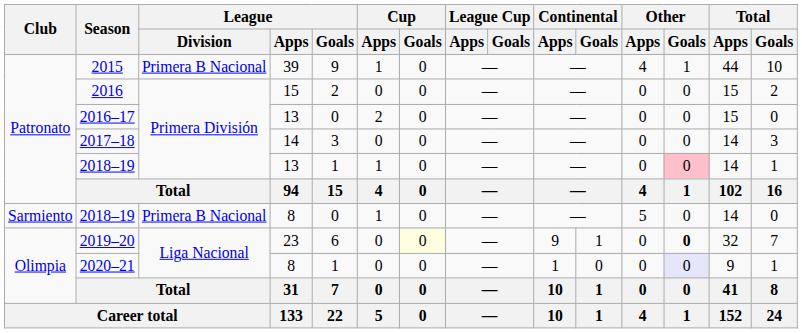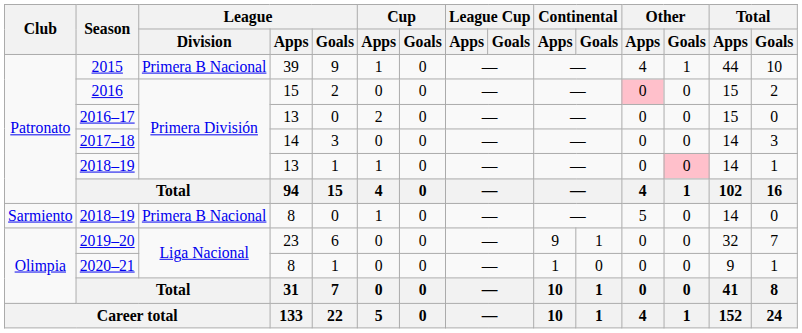(643, 91) no background -> (643, 91) pink background
(423, 240) lightyellow background -> (423, 240) no background
(687, 240) bold -> (687, 240) normal
(687, 265) lavender background -> (687, 265) no background
